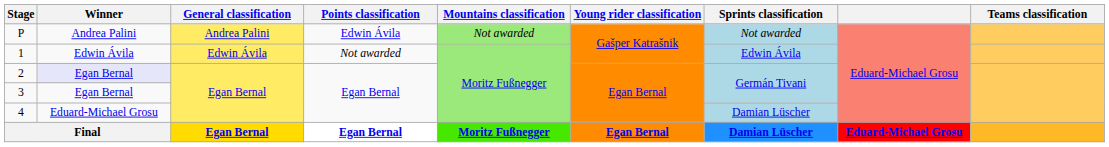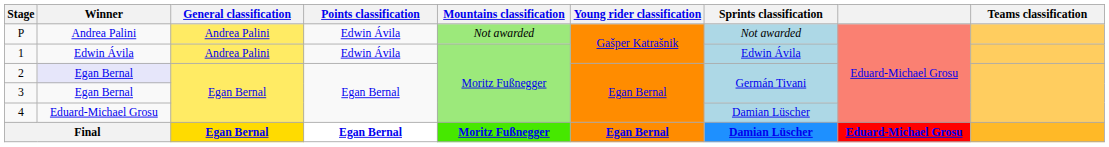(237, 53) Edwin Ávila -> (237, 53) Andrea Palini
(371, 53) Not awarded -> (371, 53) Edwin Ávila
